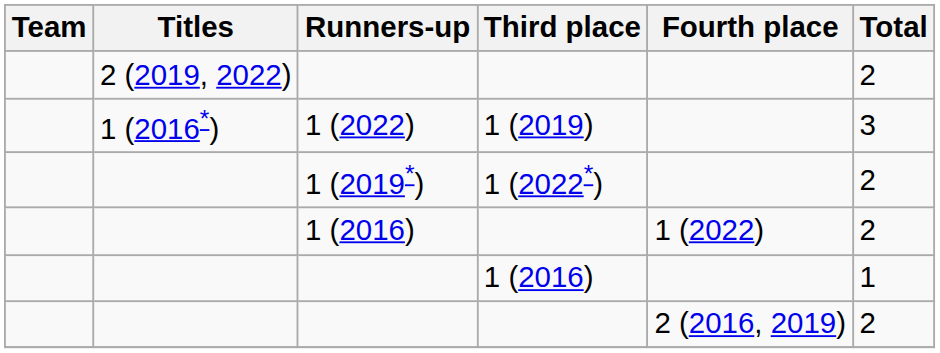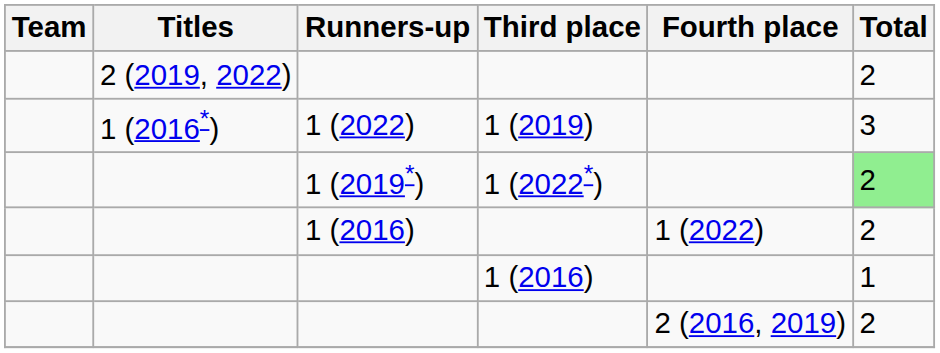(868, 179) no background -> (868, 179) lightgreen background
